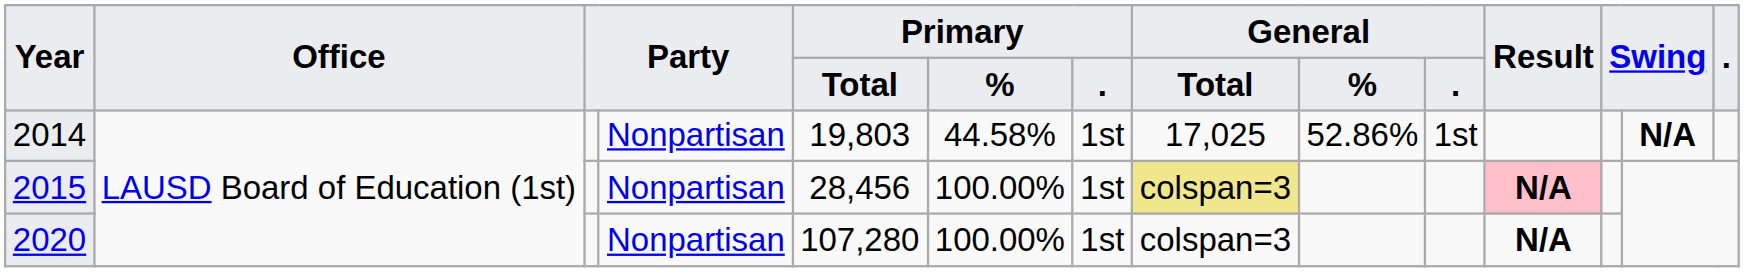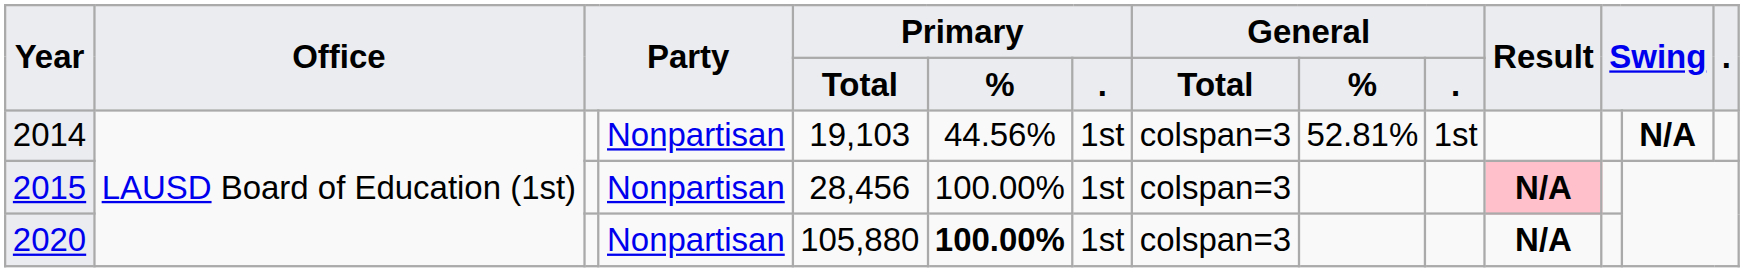(860, 136) 19,803 -> (860, 136) 19,103
(1000, 136) 44.58% -> (1000, 136) 44.56%
(1215, 136) 17,025 -> (1215, 136) colspan=3
(1362, 136) 52.86% -> (1362, 136) 52.81%
(1215, 188) khaki background -> (1215, 188) no background
(860, 240) 107,280 -> (860, 240) 105,880
(1000, 240) normal -> (1000, 240) bold
